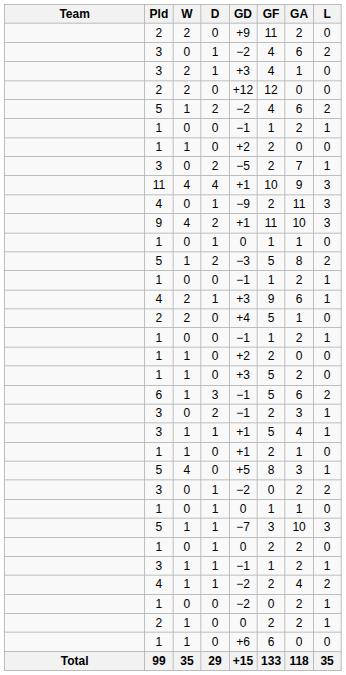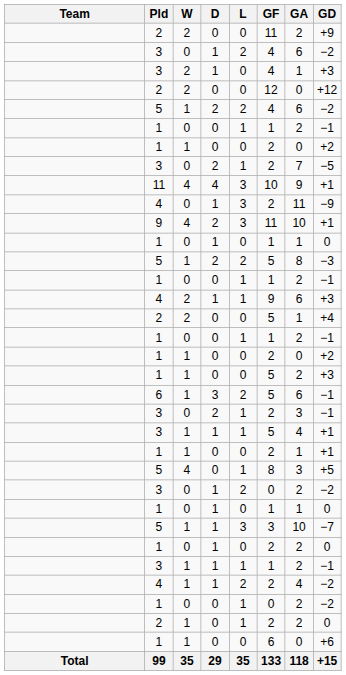columns swapped: (327, 14) <-> (243, 14)
